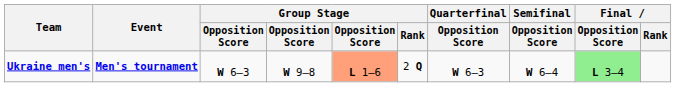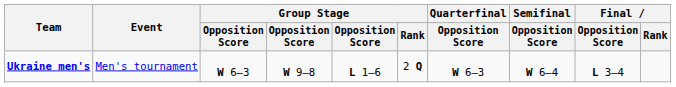(147, 66) bold -> (147, 66) normal
(365, 72) lightsalmon background -> (365, 72) no background
(608, 72) lightgreen background -> (608, 72) no background
